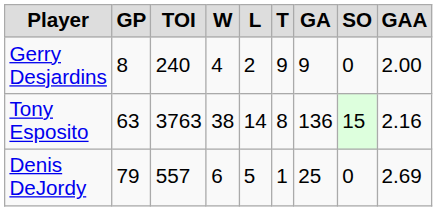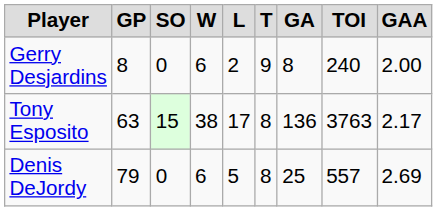columns swapped: (179, 20) <-> (357, 20)
(217, 65) 4 -> (201, 65) 6
(304, 65) 9 -> (288, 65) 8
(255, 121) 14 -> (239, 121) 17
(402, 121) 2.16 -> (402, 121) 2.17
(282, 177) 1 -> (266, 177) 8
